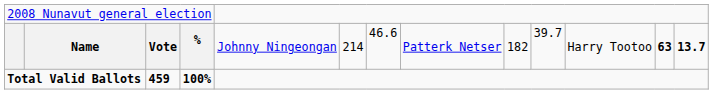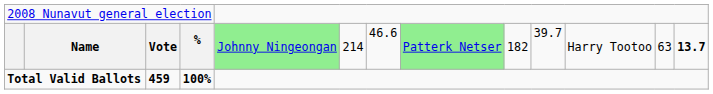(277, 47) no background -> (277, 47) lightgreen background
(452, 47) no background -> (452, 47) lightgreen background
(665, 47) bold -> (665, 47) normal
